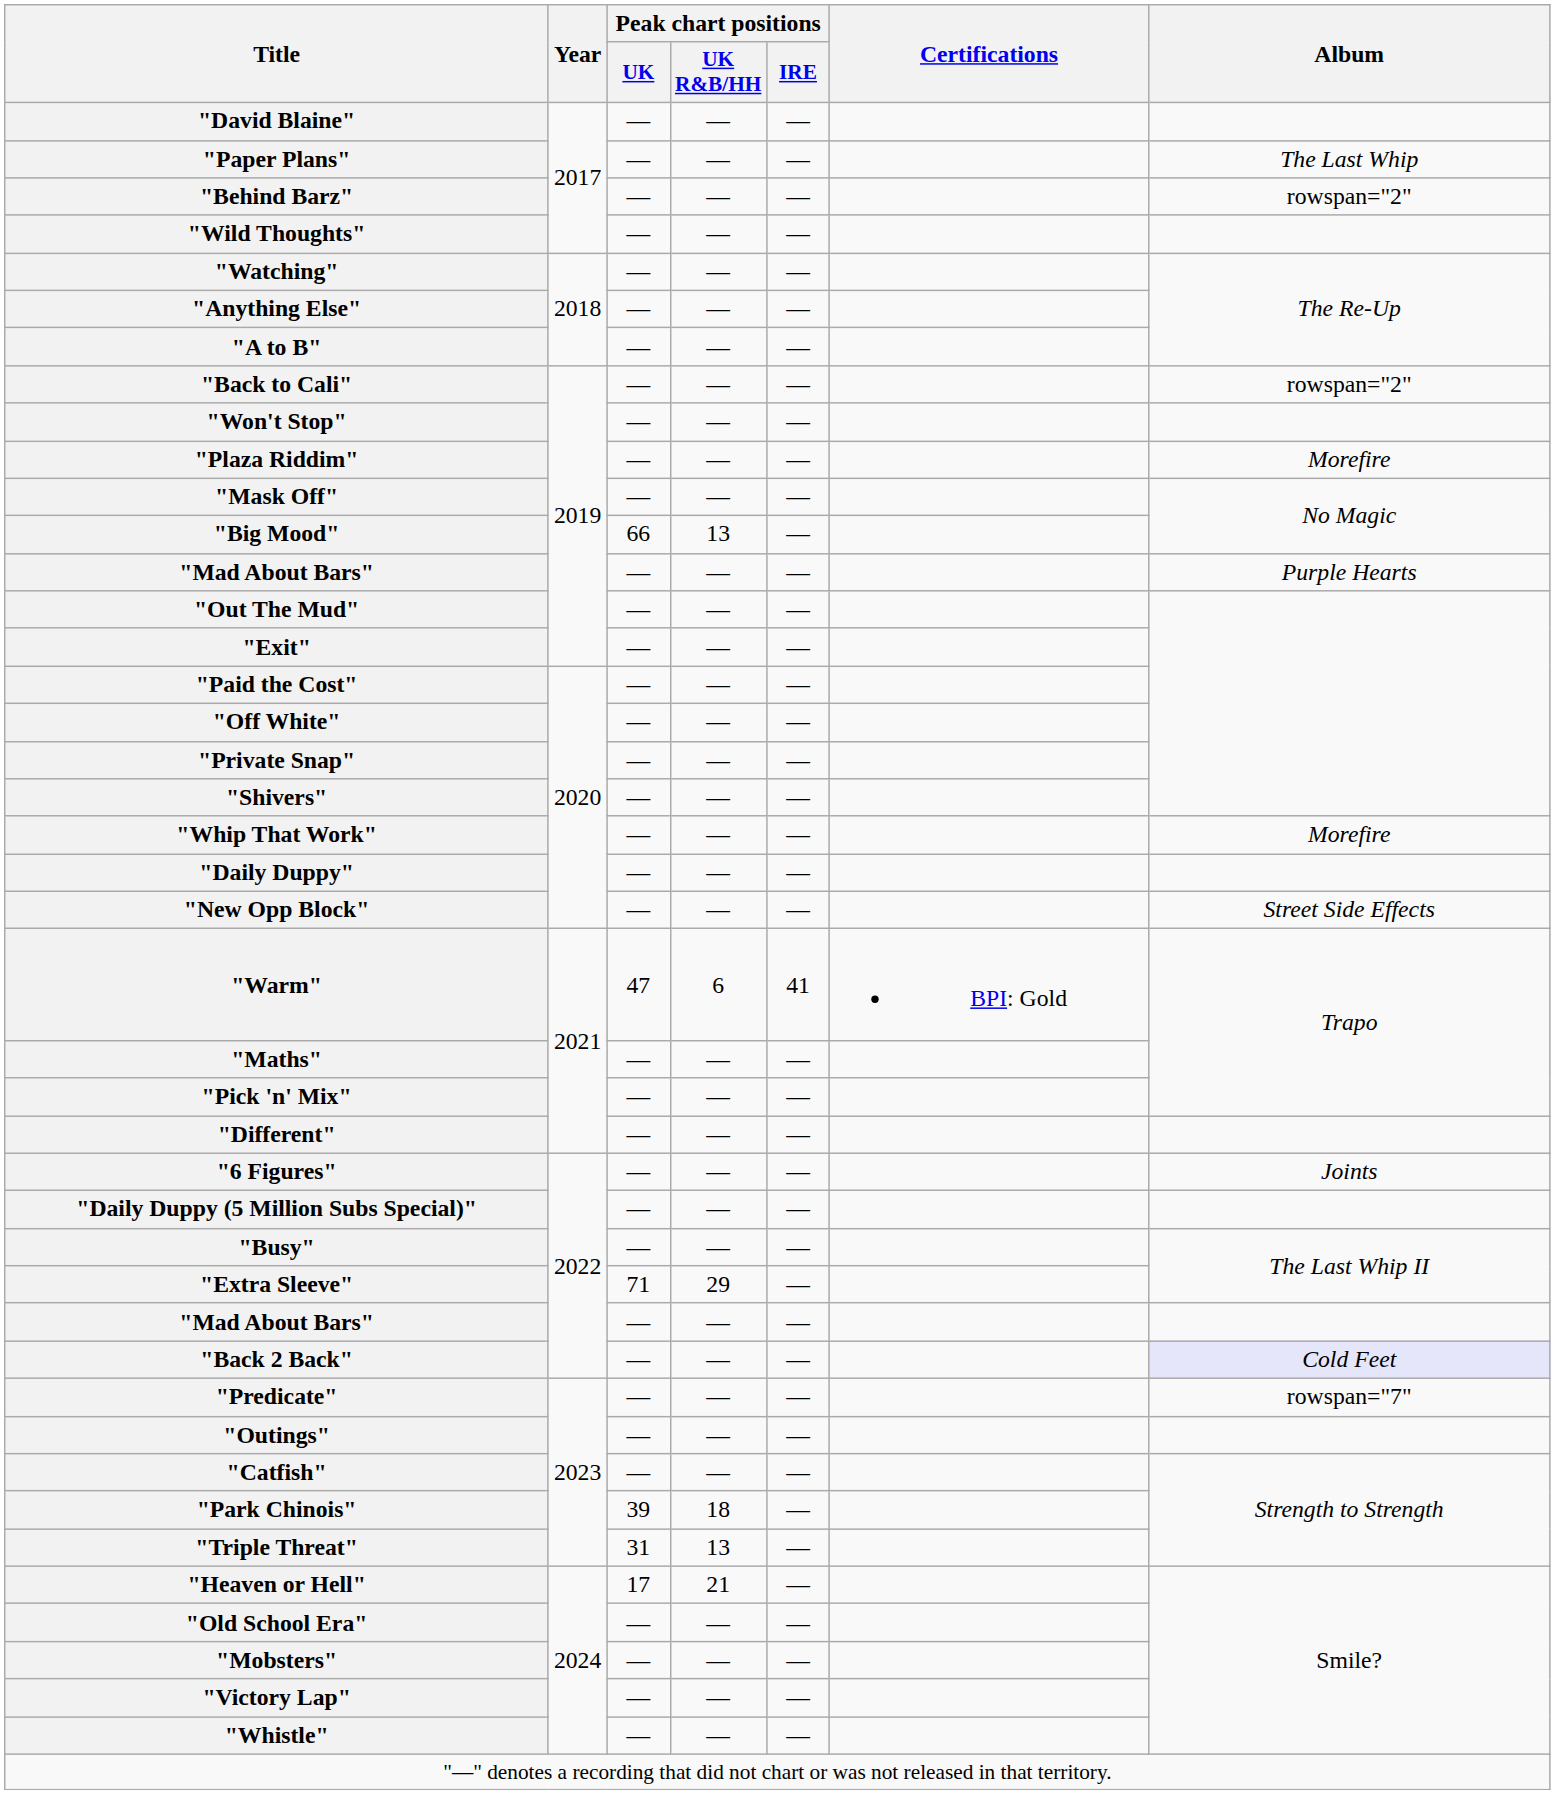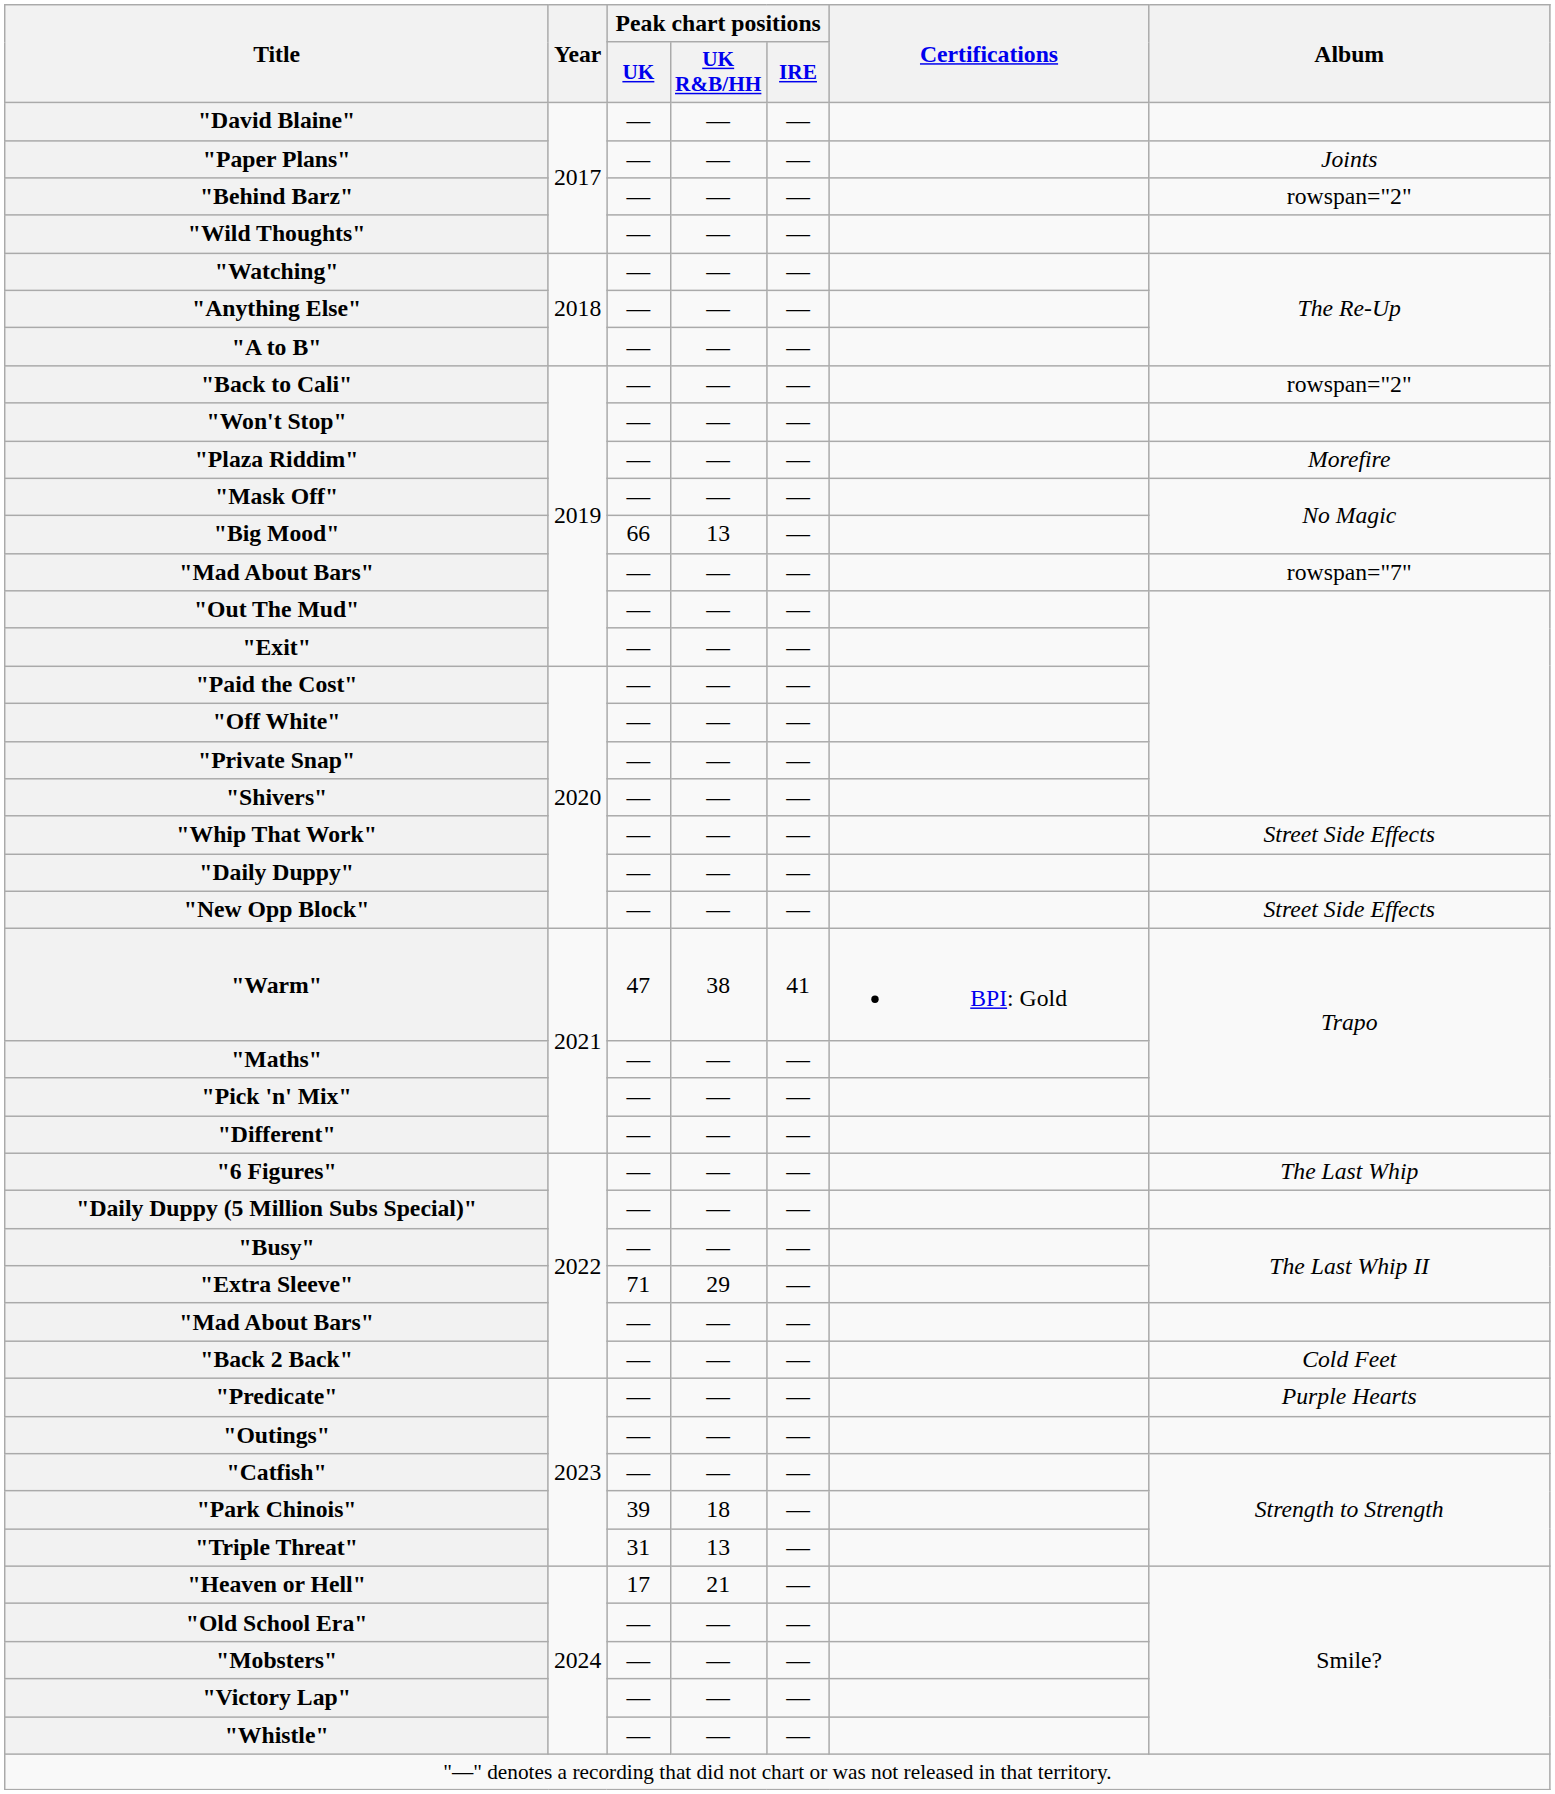(1349, 158) The Last Whip -> (1349, 158) Joints
(1349, 571) Purple Hearts -> (1349, 571) rowspan="7"
(1349, 834) Morefire -> (1349, 834) Street Side Effects
(718, 984) 6 -> (718, 984) 38
(1349, 1171) Joints -> (1349, 1171) The Last Whip
(1349, 1359) lavender background -> (1349, 1359) no background
(1349, 1396) rowspan="7" -> (1349, 1396) Purple Hearts
